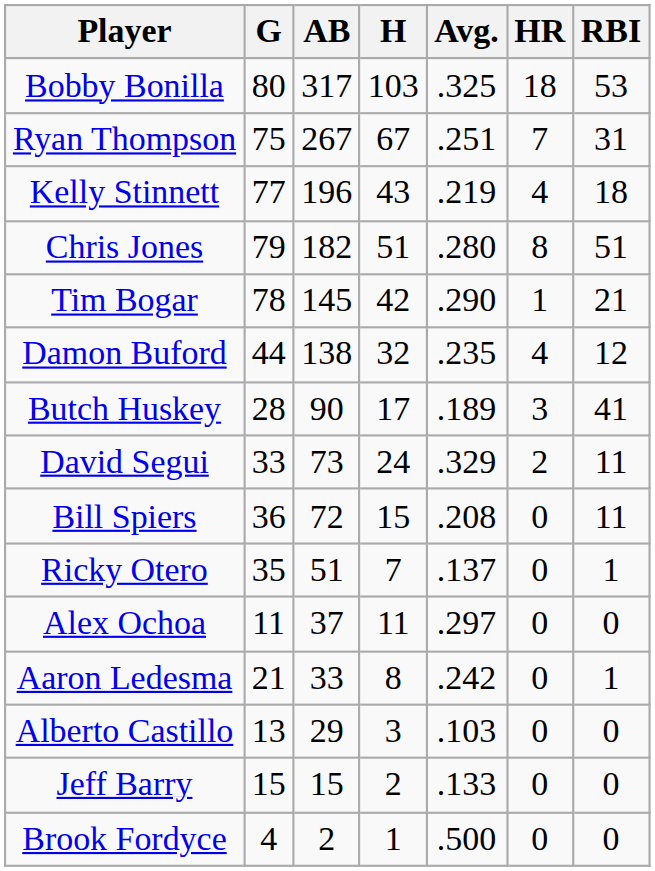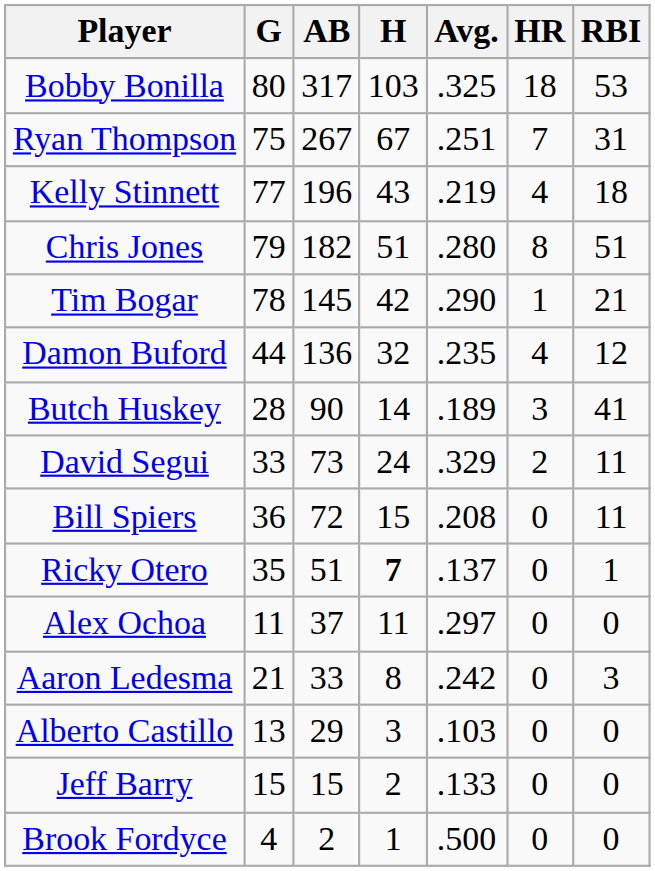(327, 354) 138 -> (327, 354) 136
(393, 407) 17 -> (393, 407) 14
(393, 569) normal -> (393, 569) bold
(611, 676) 1 -> (611, 676) 3
